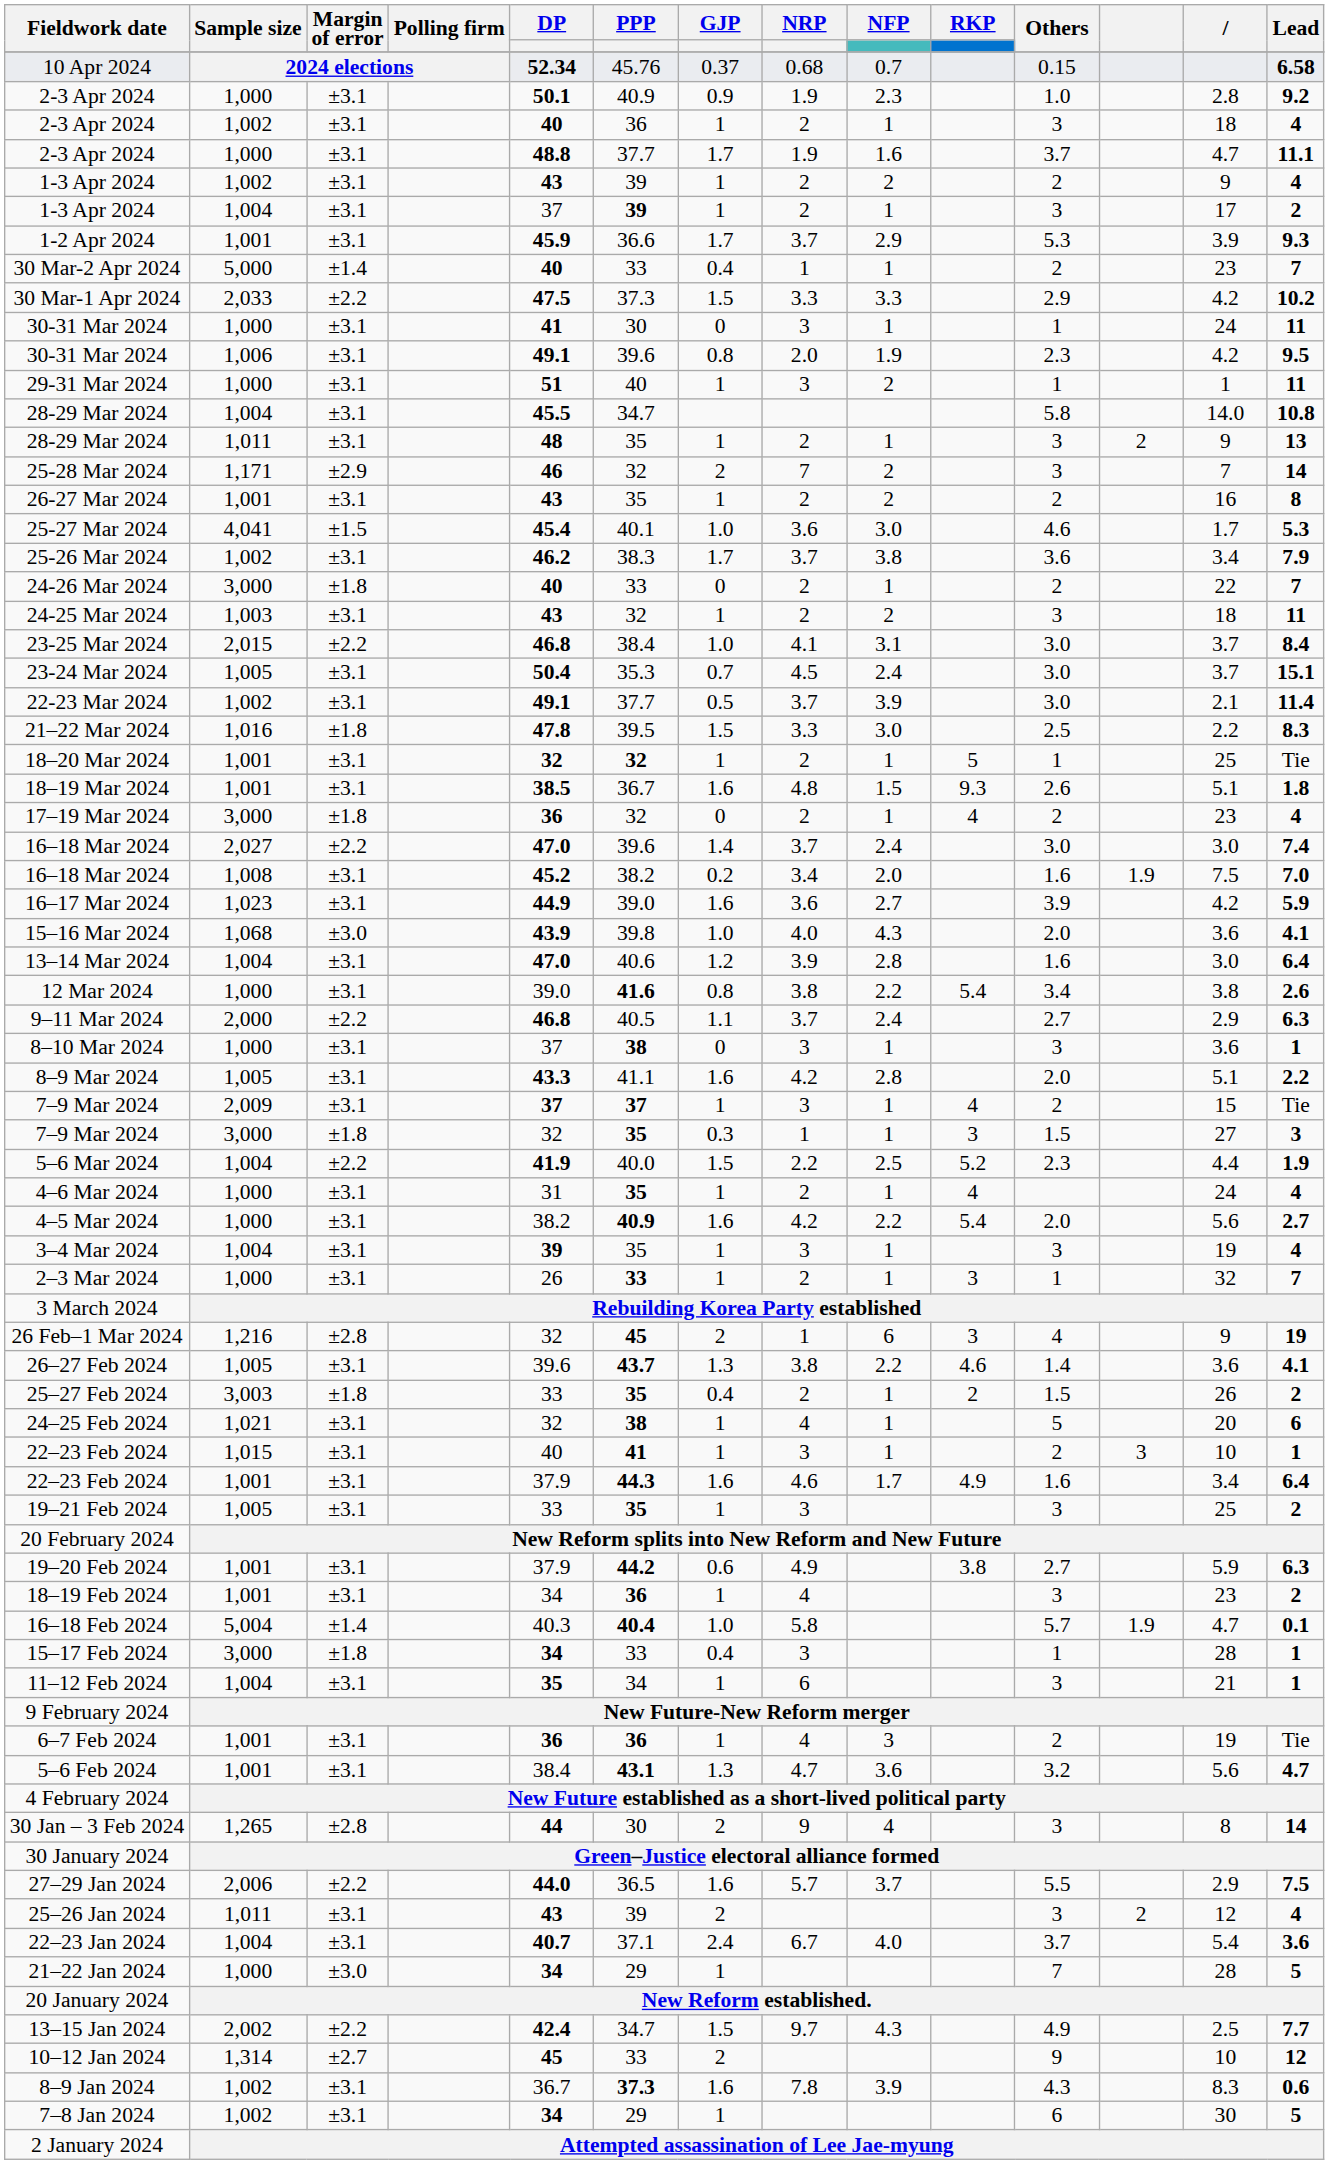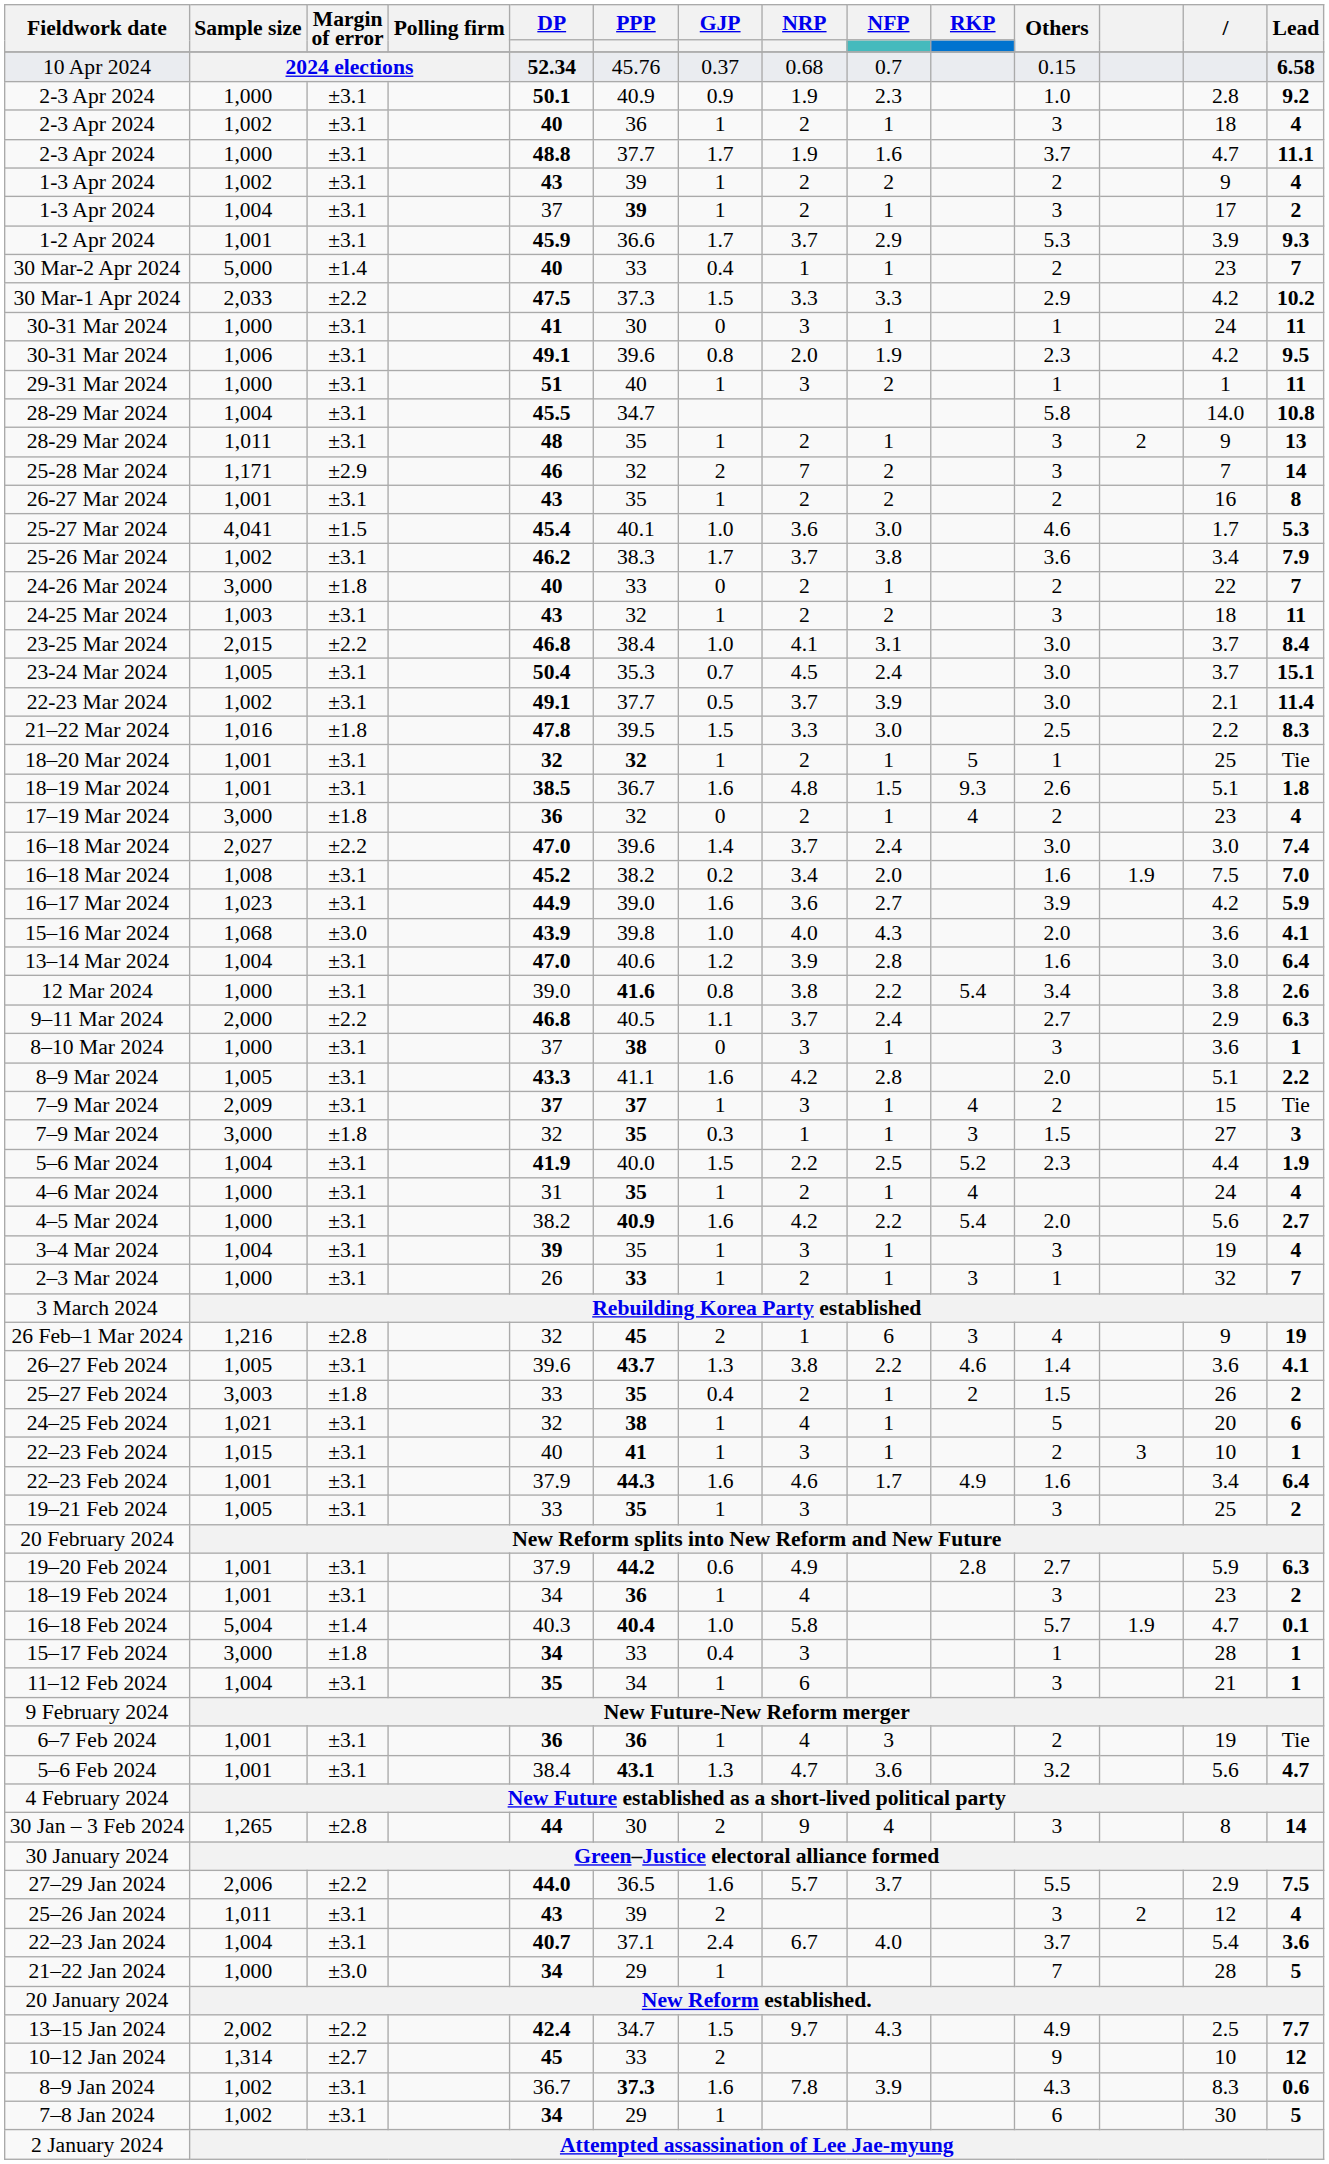(348, 1163) ±2.2 -> (348, 1163) ±3.1
(973, 1567) 3.8 -> (973, 1567) 2.8
